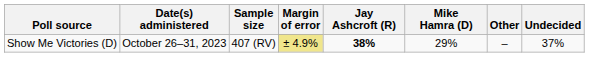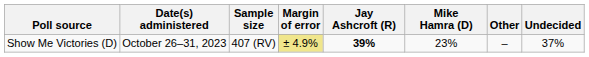(364, 43) 38% -> (364, 43) 39%
(446, 43) 29% -> (446, 43) 23%
